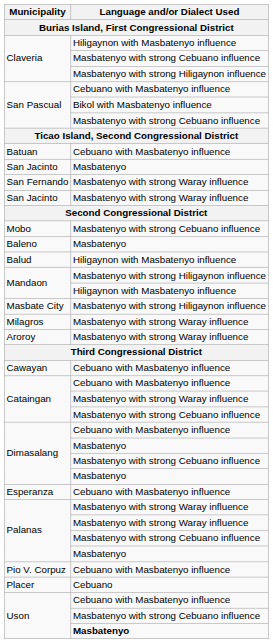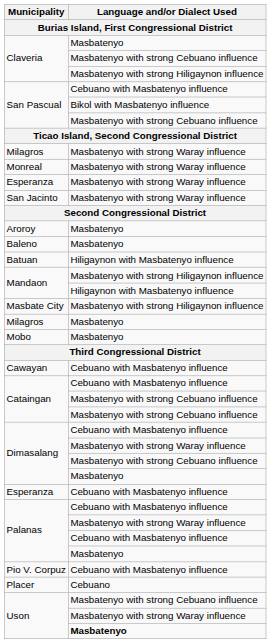(155, 43) Hiligaynon with Masbatenyo influence -> (97, 43) Masbatenyo
(22, 151) Batuan -> (25, 151) Milagros
(152, 151) Cebuano with Masbatenyo influence -> (158, 151) Masbatenyo with strong Waray influence
(32, 167) San Jacinto -> (24, 167) Monreal
(99, 167) Masbatenyo -> (158, 167) Masbatenyo with strong Waray influence
(37, 182) San Fernando -> (30, 182) Esperanza
(19, 228) Mobo -> (21, 228) Aroroy
(167, 228) Masbatenyo with strong Cebuano influence -> (97, 228) Masbatenyo
(19, 259) Balud -> (22, 259) Batuan
(161, 321) Masbatenyo with strong Waray influence -> (97, 321) Masbatenyo
(21, 337) Aroroy -> (19, 337) Mobo
(161, 337) Masbatenyo with strong Waray influence -> (97, 337) Masbatenyo
(161, 399) Masbatenyo with strong Waray influence -> (164, 399) Masbatenyo with strong Cebuano influence
(99, 445) Masbatenyo -> (158, 445) Masbatenyo with strong Waray influence
(161, 507) Masbatenyo with strong Waray influence -> (149, 507) Cebuano with Masbatenyo influence
(167, 538) Masbatenyo with strong Cebuano influence -> (149, 538) Cebuano with Masbatenyo influence
(152, 600) Cebuano with Masbatenyo influence -> (164, 600) Masbatenyo with strong Cebuano influence
(167, 615) Masbatenyo with strong Cebuano influence -> (158, 615) Masbatenyo with strong Waray influence
